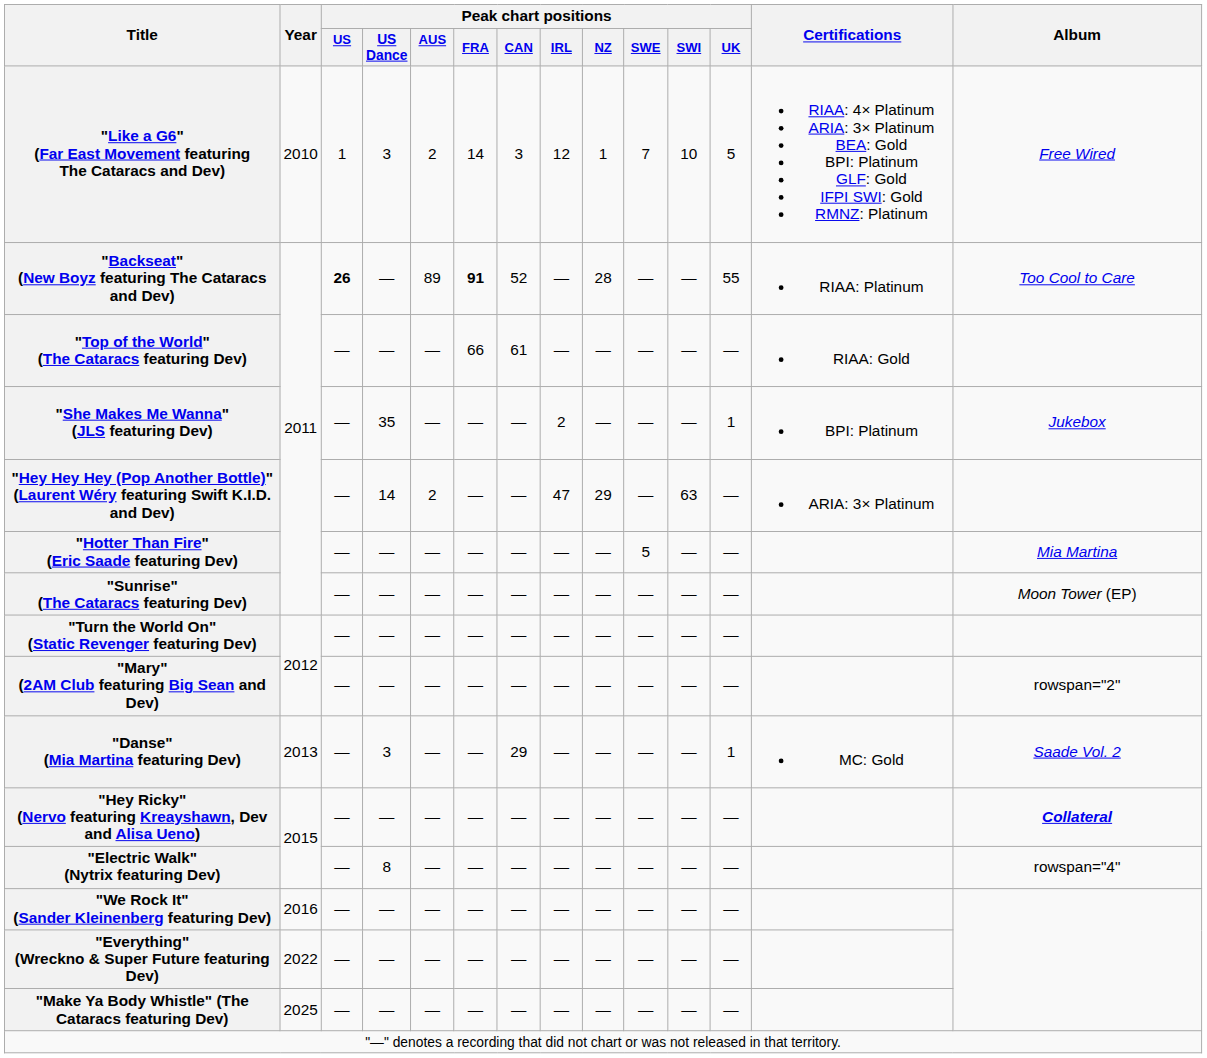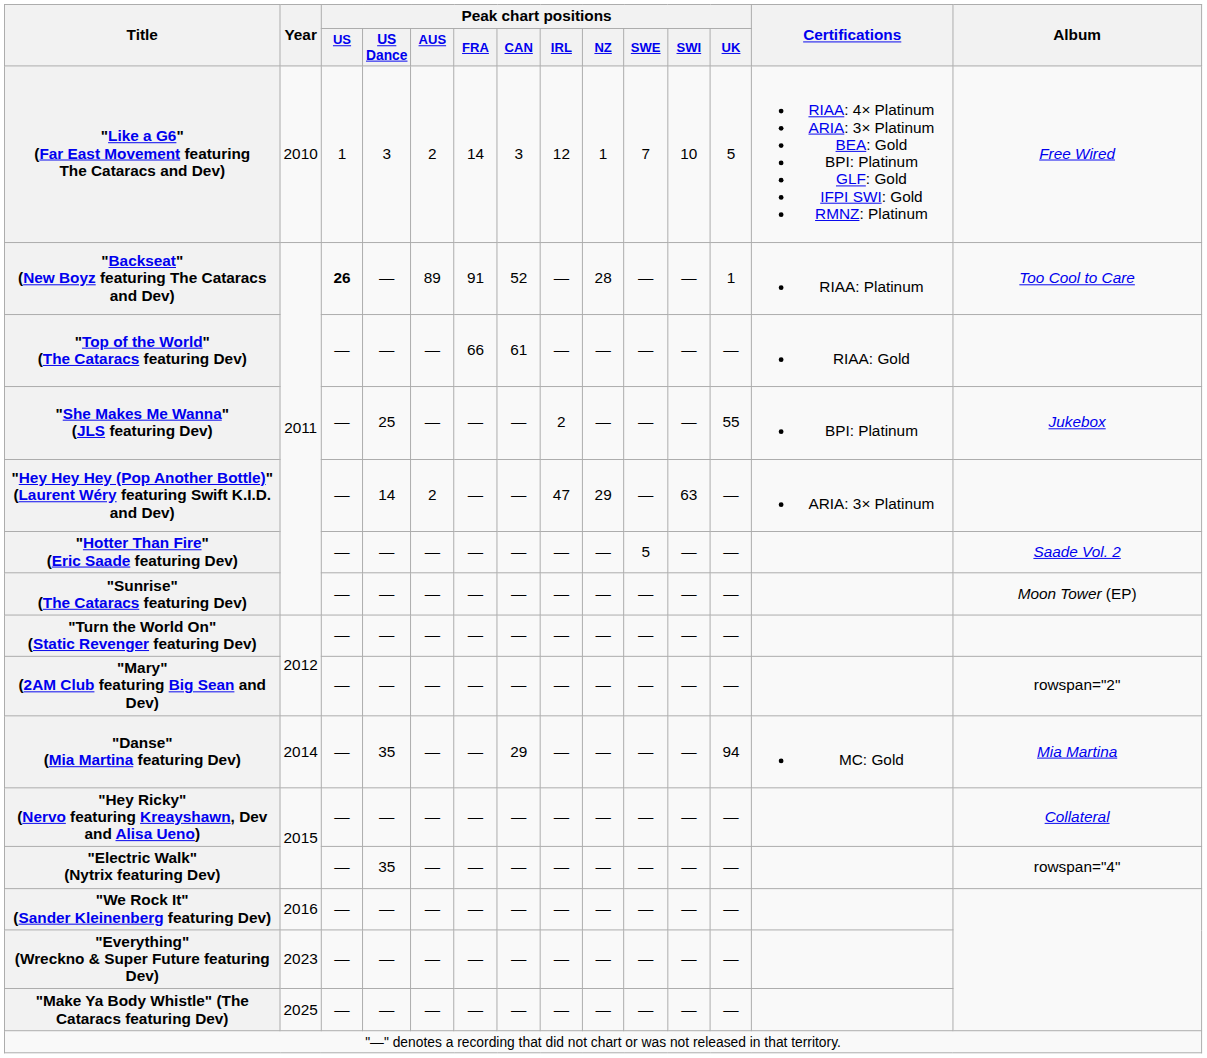(475, 278) bold -> (475, 278) normal
(731, 278) 55 -> (731, 278) 1
(387, 422) 35 -> (387, 422) 25
(731, 422) 1 -> (731, 422) 55
(1077, 552) Mia Martina -> (1077, 552) Saade Vol. 2
(301, 751) 2013 -> (301, 751) 2014
(387, 751) 3 -> (387, 751) 35
(731, 751) 1 -> (731, 751) 94
(1077, 751) Saade Vol. 2 -> (1077, 751) Mia Martina
(1077, 817) bold -> (1077, 817) normal
(387, 867) 8 -> (387, 867) 35
(301, 959) 2022 -> (301, 959) 2023
